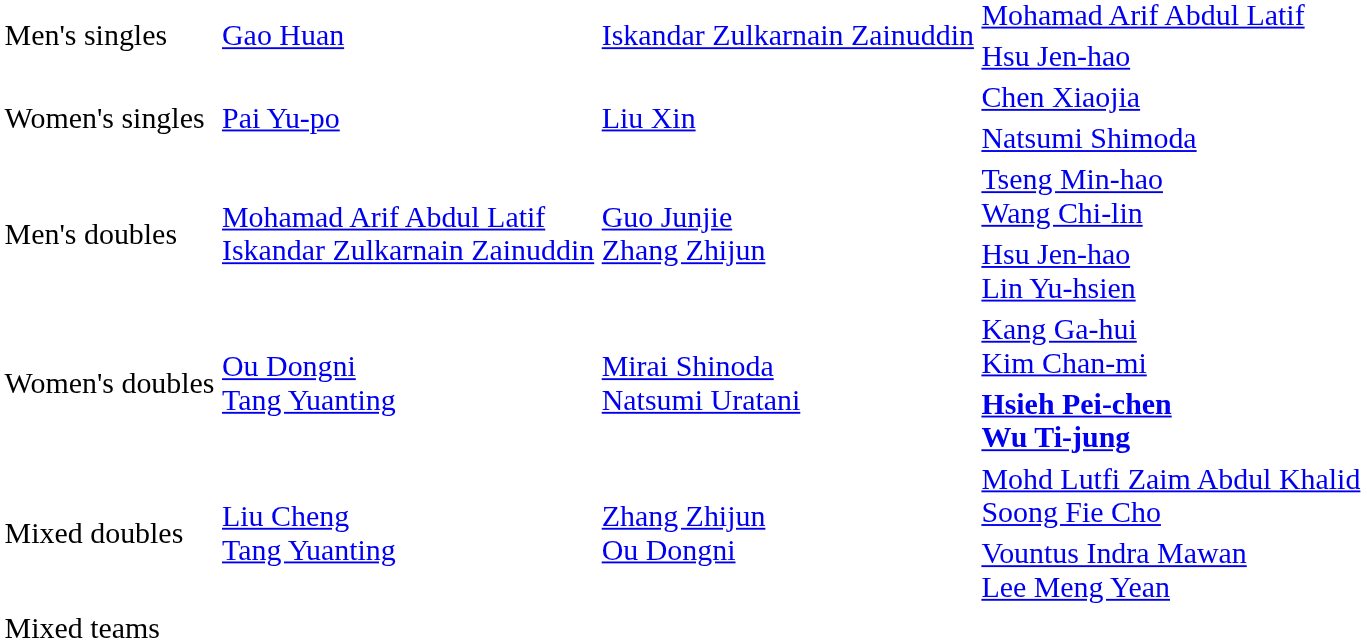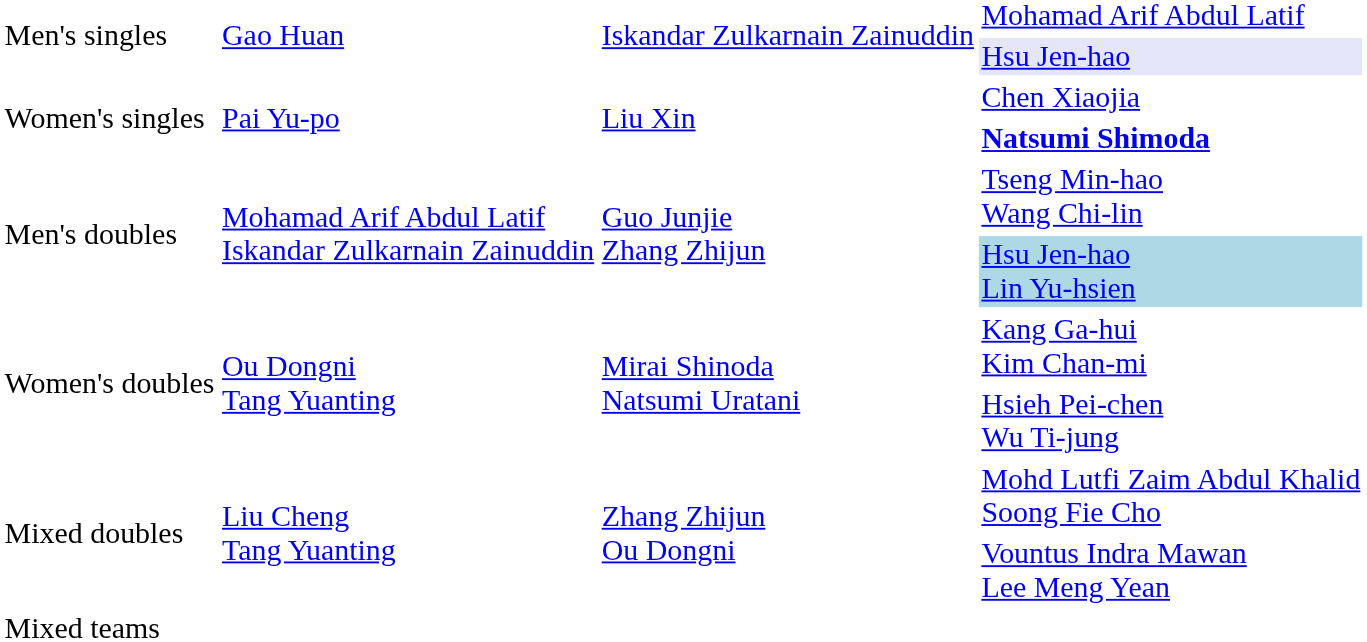(1056, 56) no background -> (1056, 56) lavender background
(1089, 138) normal -> (1096, 138) bold
(1059, 271) no background -> (1059, 271) lightblue background
(1077, 420) bold -> (1072, 420) normal
